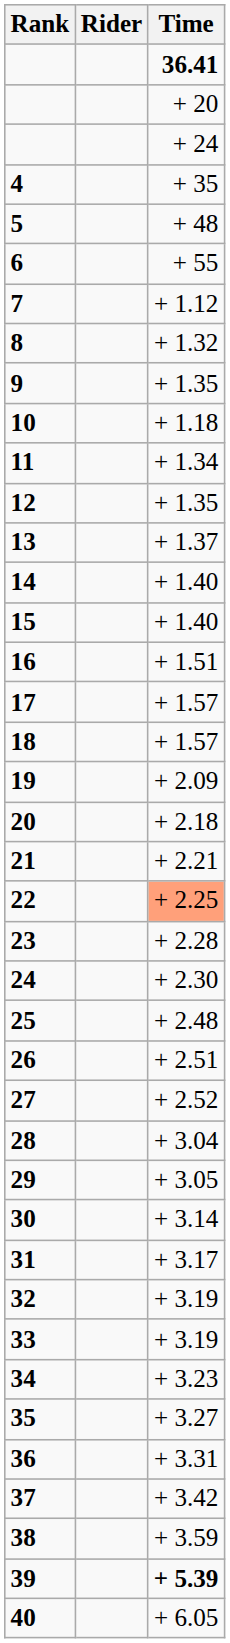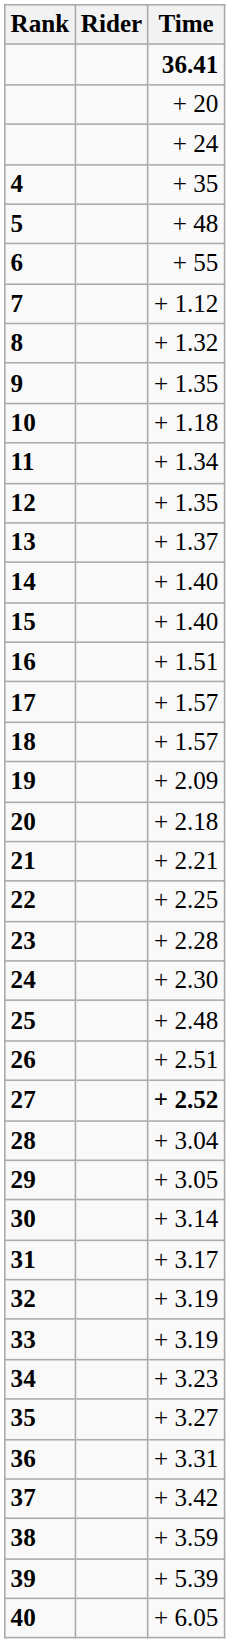(186, 900) lightsalmon background -> (186, 900) no background
(186, 1100) normal -> (186, 1100) bold
(186, 1578) bold -> (186, 1578) normal
